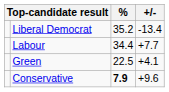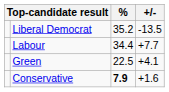(150, 29) -13.4 -> (150, 29) -13.5
(148, 78) +9.6 -> (148, 78) +1.6
